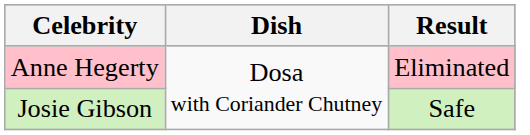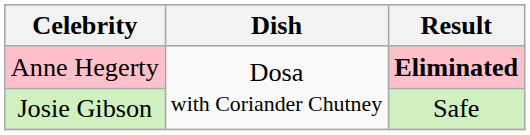(452, 66) normal -> (456, 66) bold
